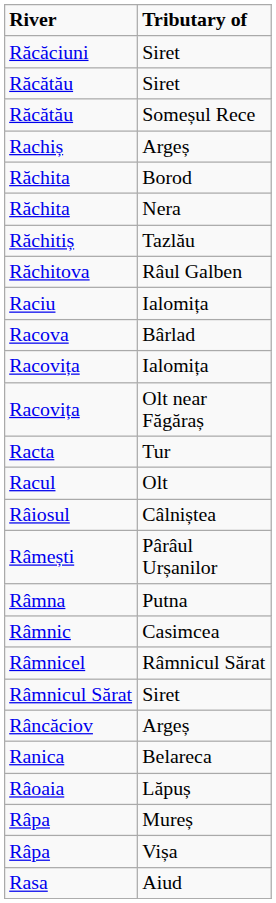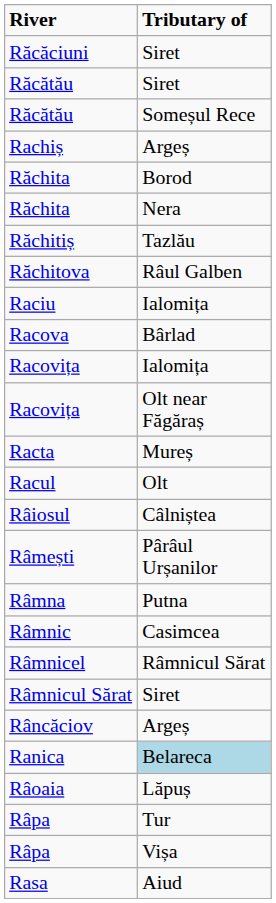(156, 451) Tur -> (168, 451) Mureș
(177, 757) no background -> (177, 757) lightblue background
(168, 820) Mureș -> (156, 820) Tur
